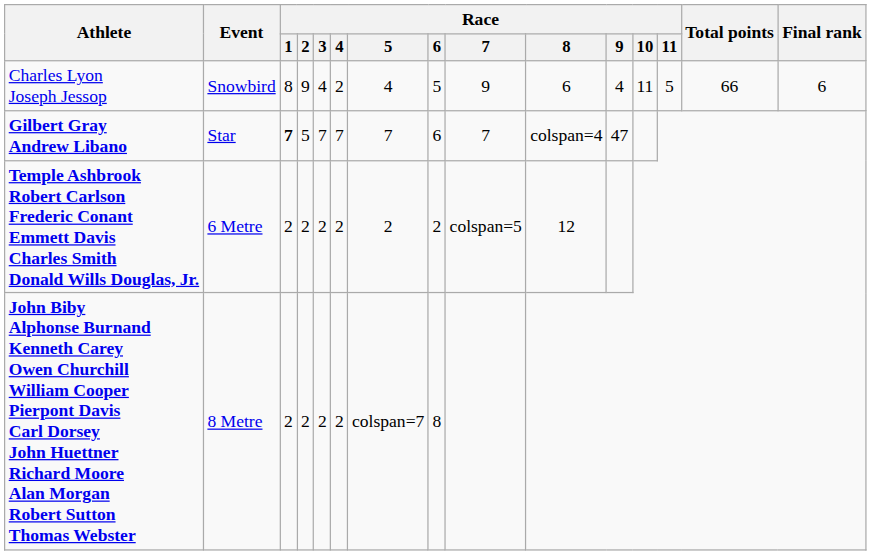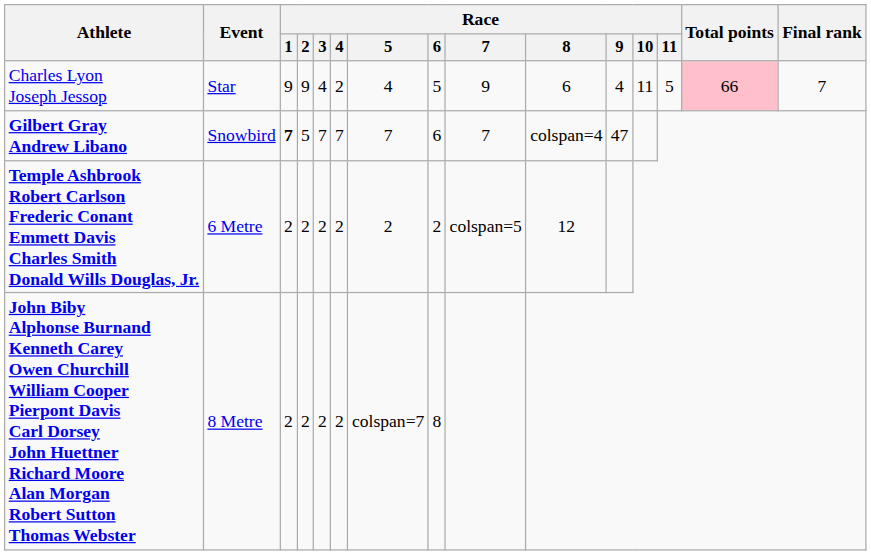(242, 86) Snowbird -> (222, 86) Star
(288, 86) 8 -> (288, 86) 9
(730, 86) no background -> (730, 86) pink background
(822, 86) 6 -> (822, 86) 7
(222, 135) Star -> (242, 135) Snowbird
